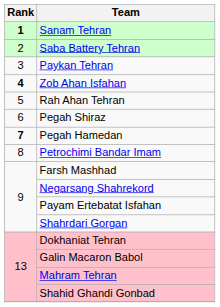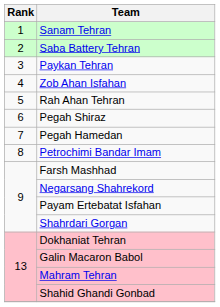(21, 30) bold -> (21, 30) normal
(21, 83) bold -> (21, 83) normal
(21, 135) bold -> (21, 135) normal
